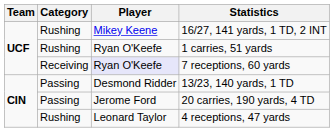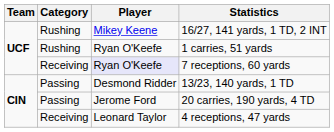(60, 118) Rushing -> (64, 118) Receiving
